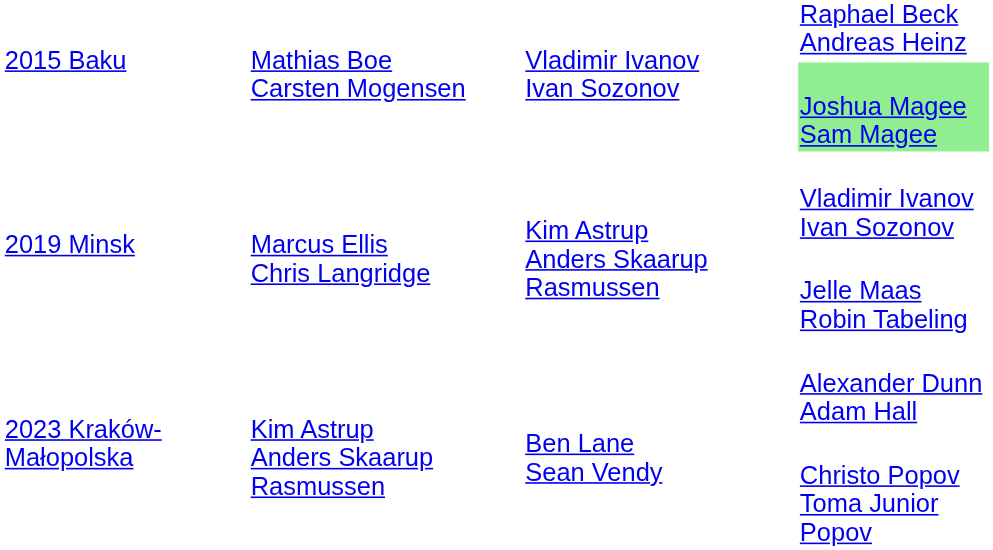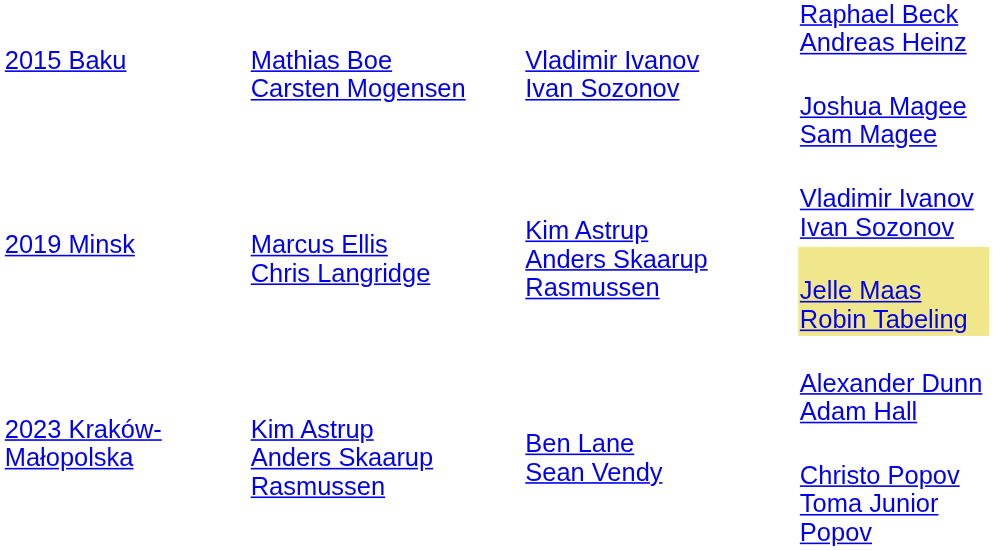(883, 120) lightgreen background -> (883, 120) no background
(884, 305) no background -> (884, 305) khaki background
